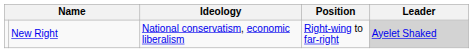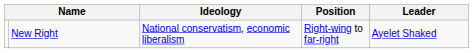(404, 34) lightgrey background -> (404, 34) no background
